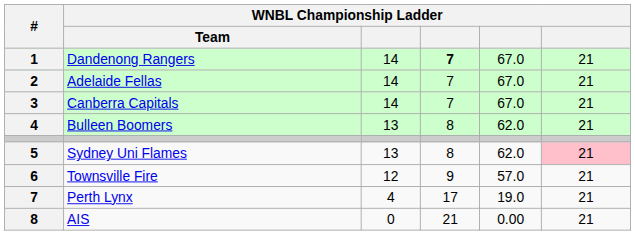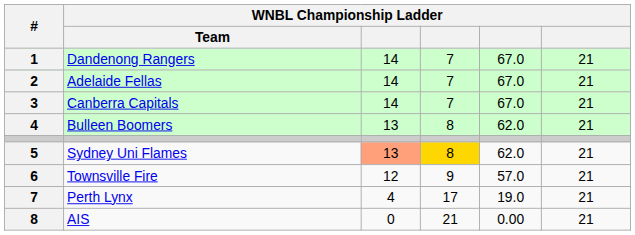(450, 59) bold -> (450, 59) normal
(391, 153) no background -> (391, 153) lightsalmon background
(450, 153) no background -> (450, 153) gold background
(586, 153) pink background -> (586, 153) no background
